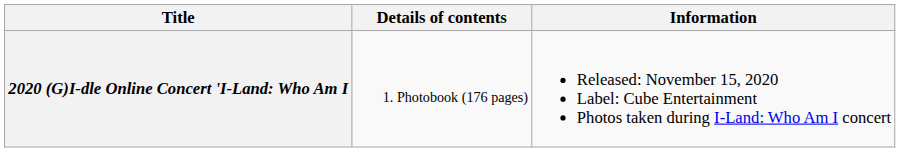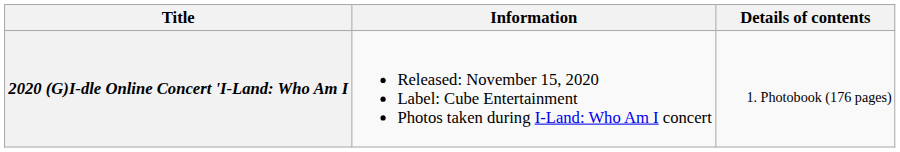columns swapped: (713, 17) <-> (442, 17)
